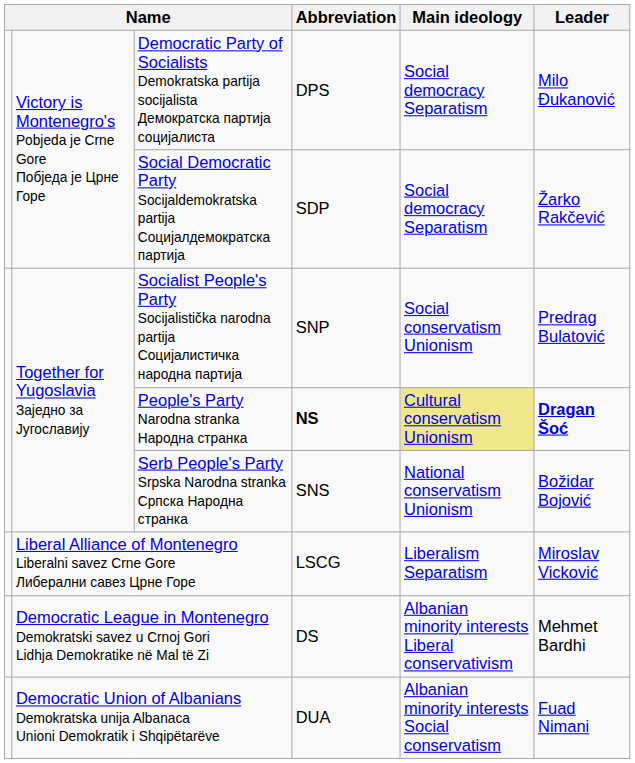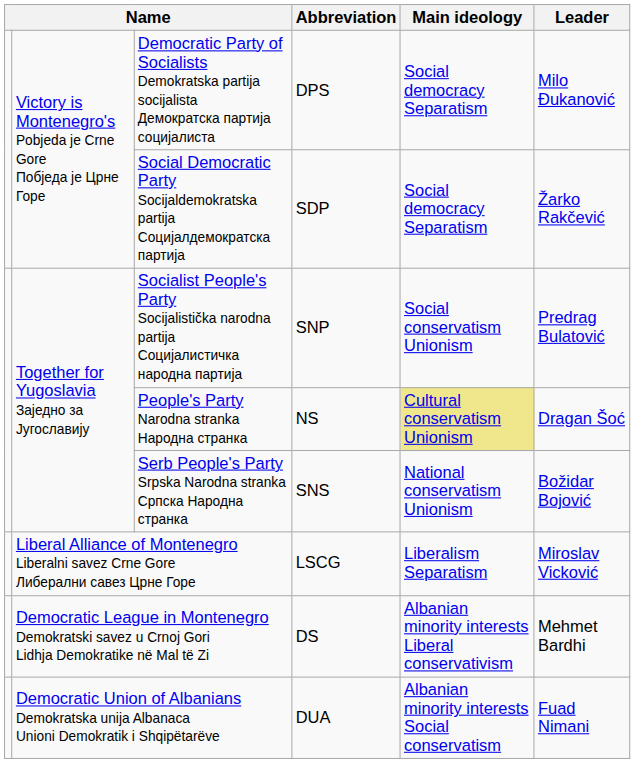(307, 418) bold -> (307, 418) normal
(566, 418) bold -> (581, 418) normal
